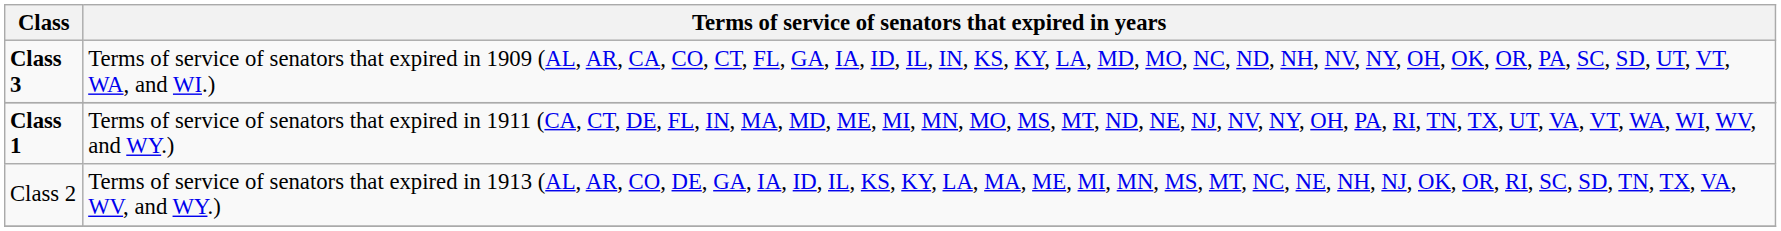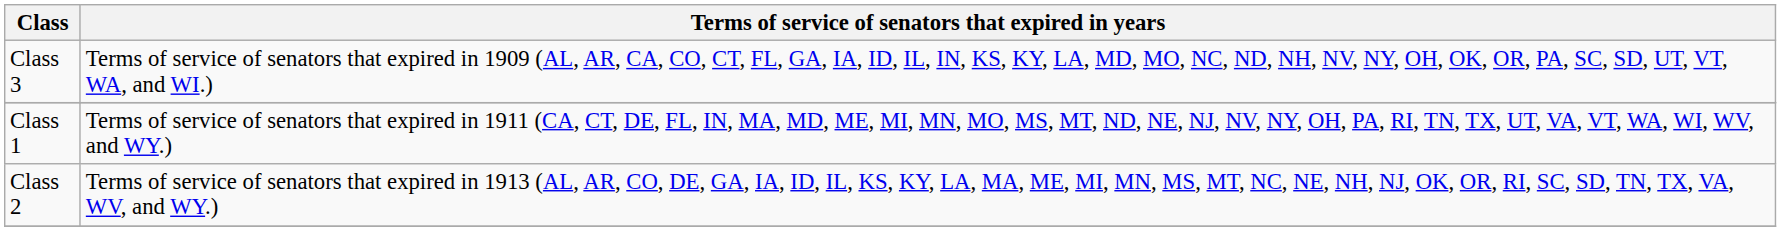(36, 71) bold -> (35, 71) normal
(36, 132) bold -> (35, 132) normal
